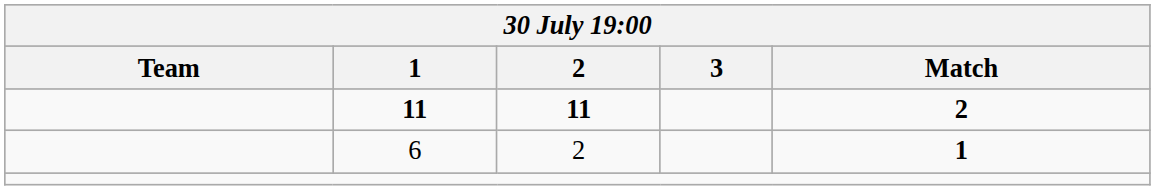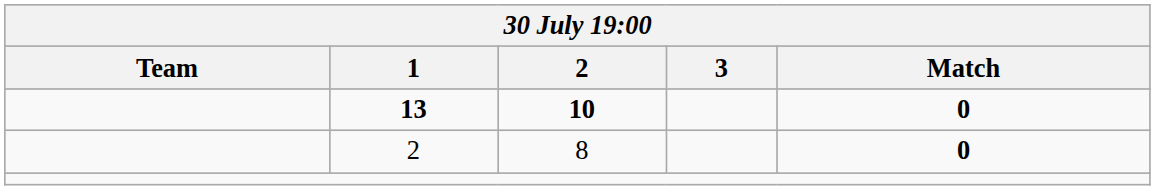(415, 109) 11 -> (413, 109) 13
(579, 109) 11 -> (582, 109) 10
(961, 109) 2 -> (964, 109) 0
(415, 151) 6 -> (413, 151) 2
(579, 151) 2 -> (582, 151) 8
(961, 151) 1 -> (964, 151) 0
